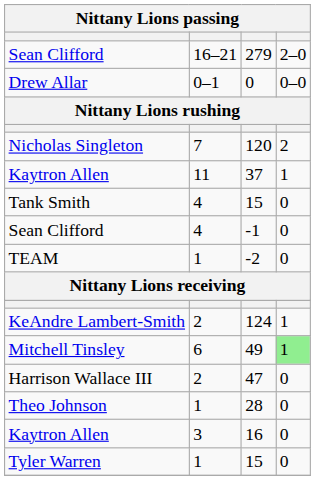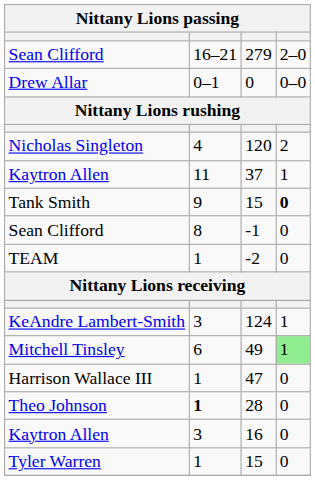(198, 146) 7 -> (198, 146) 4
(198, 202) 4 -> (198, 202) 9
(284, 202) normal -> (284, 202) bold
(198, 230) 4 -> (198, 230) 8
(198, 321) 2 -> (198, 321) 3
(198, 377) 2 -> (198, 377) 1
(198, 405) normal -> (198, 405) bold
